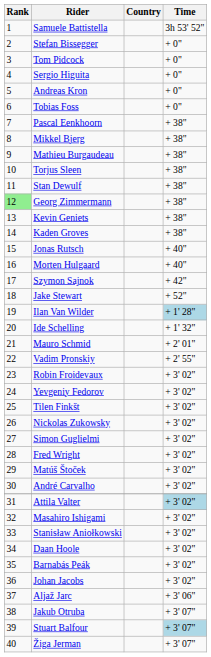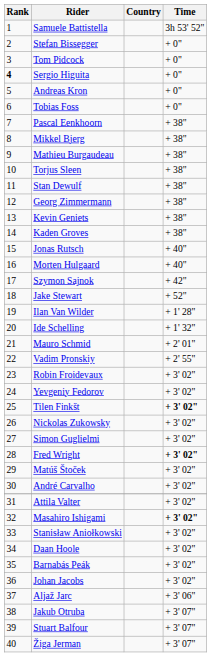(9, 75) normal -> (9, 75) bold
(11, 202) lightgreen background -> (11, 202) no background
(180, 312) lightblue background -> (180, 312) no background
(180, 407) normal -> (182, 407) bold
(180, 454) normal -> (182, 454) bold
(180, 502) lightblue background -> (180, 502) no background
(180, 517) normal -> (182, 517) bold
(180, 628) lightblue background -> (180, 628) no background
